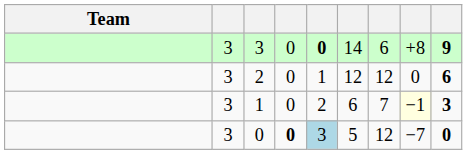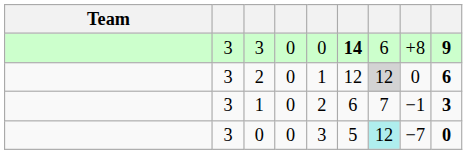(322, 47) bold -> (322, 47) normal
(353, 47) normal -> (353, 47) bold
(384, 76) no background -> (384, 76) lightgrey background
(415, 105) lightyellow background -> (415, 105) no background
(290, 134) bold -> (290, 134) normal
(322, 134) lightblue background -> (322, 134) no background
(384, 134) no background -> (384, 134) paleturquoise background
